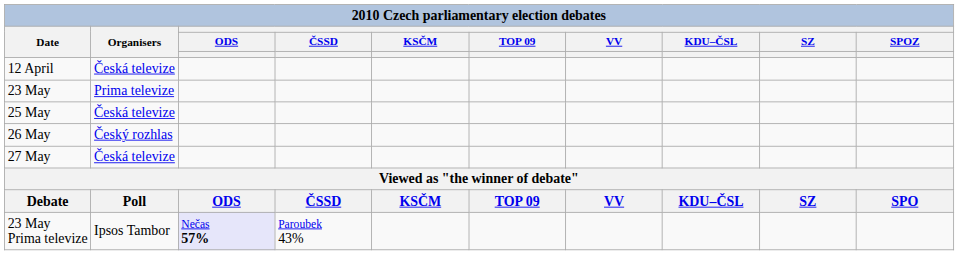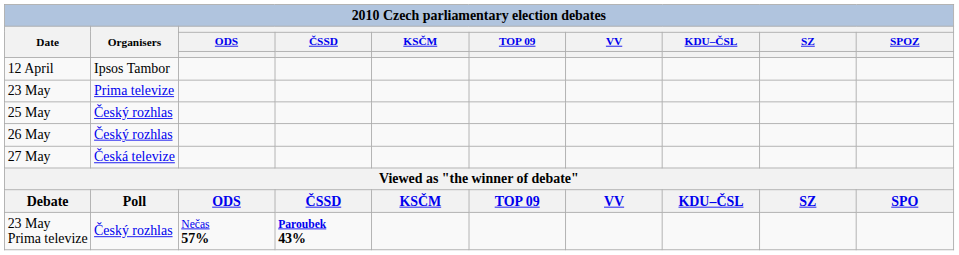(134, 68) Česká televize -> (132, 68) Ipsos Tambor
(134, 112) Česká televize -> (133, 112) Český rozhlas
(132, 231) Ipsos Tambor -> (133, 231) Český rozhlas
(195, 231) lavender background -> (195, 231) no background
(300, 231) normal -> (302, 231) bold
